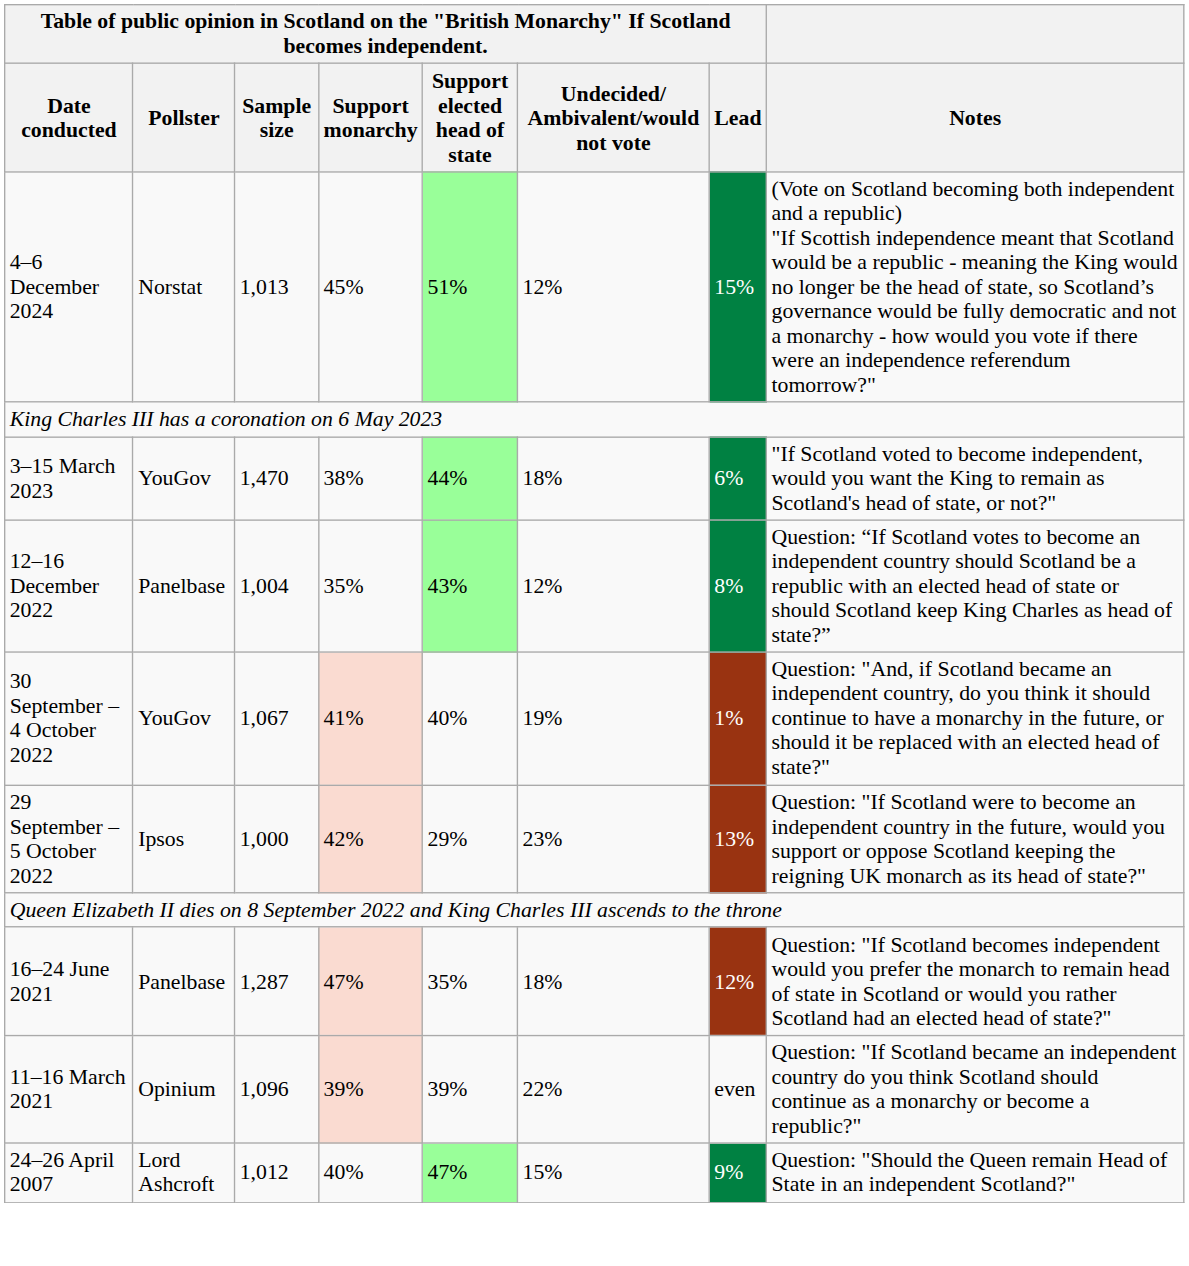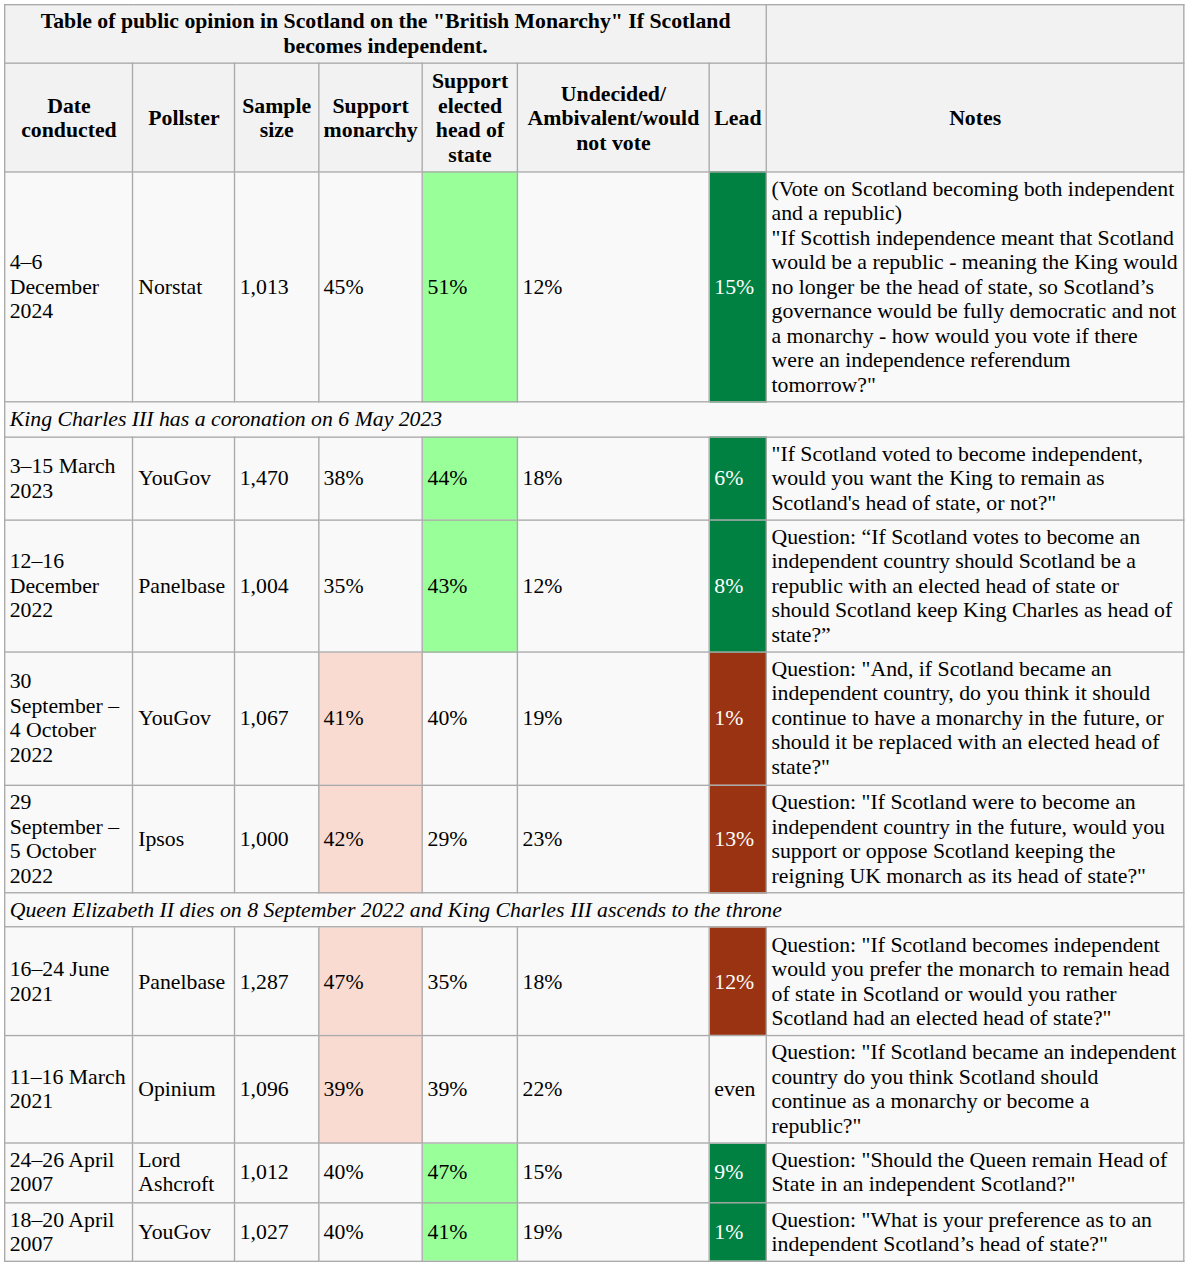+ row: (62, 1231)
